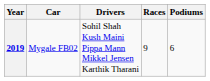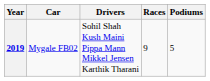(172, 48) 6 -> (172, 48) 5
